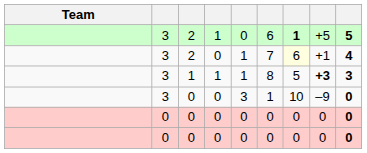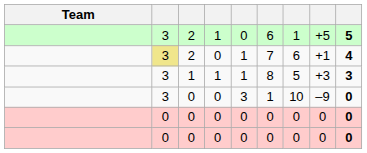(296, 35) bold -> (296, 35) normal
(165, 55) no background -> (165, 55) khaki background
(296, 55) lightyellow background -> (296, 55) no background
(323, 76) bold -> (323, 76) normal
